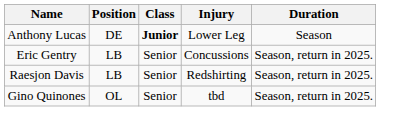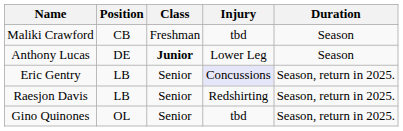+ row: (51, 34)
(216, 55) no background -> (238, 75) lavender background
